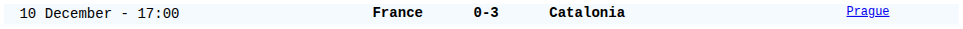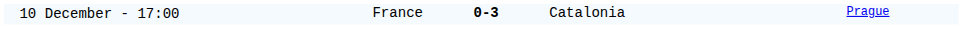(398, 13) bold -> (398, 13) normal
(587, 13) bold -> (587, 13) normal
